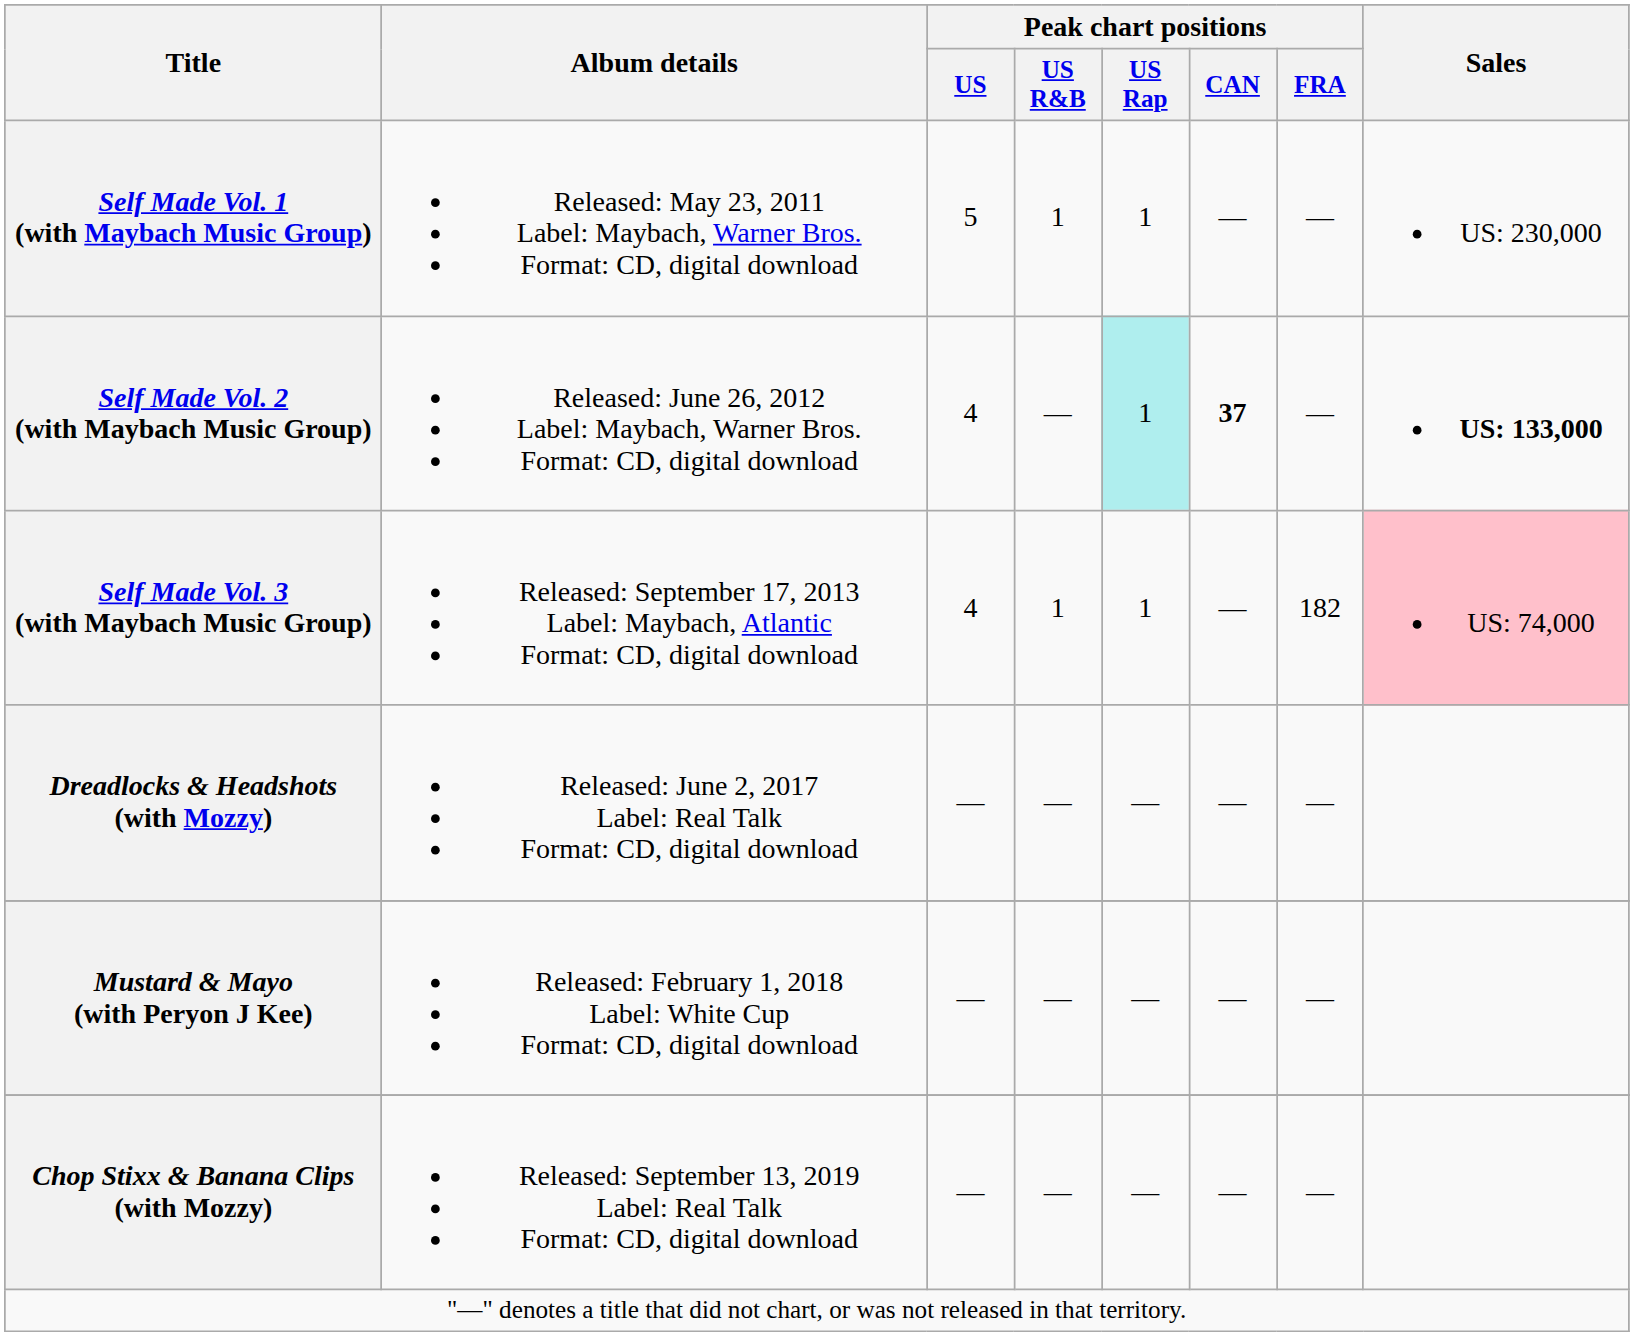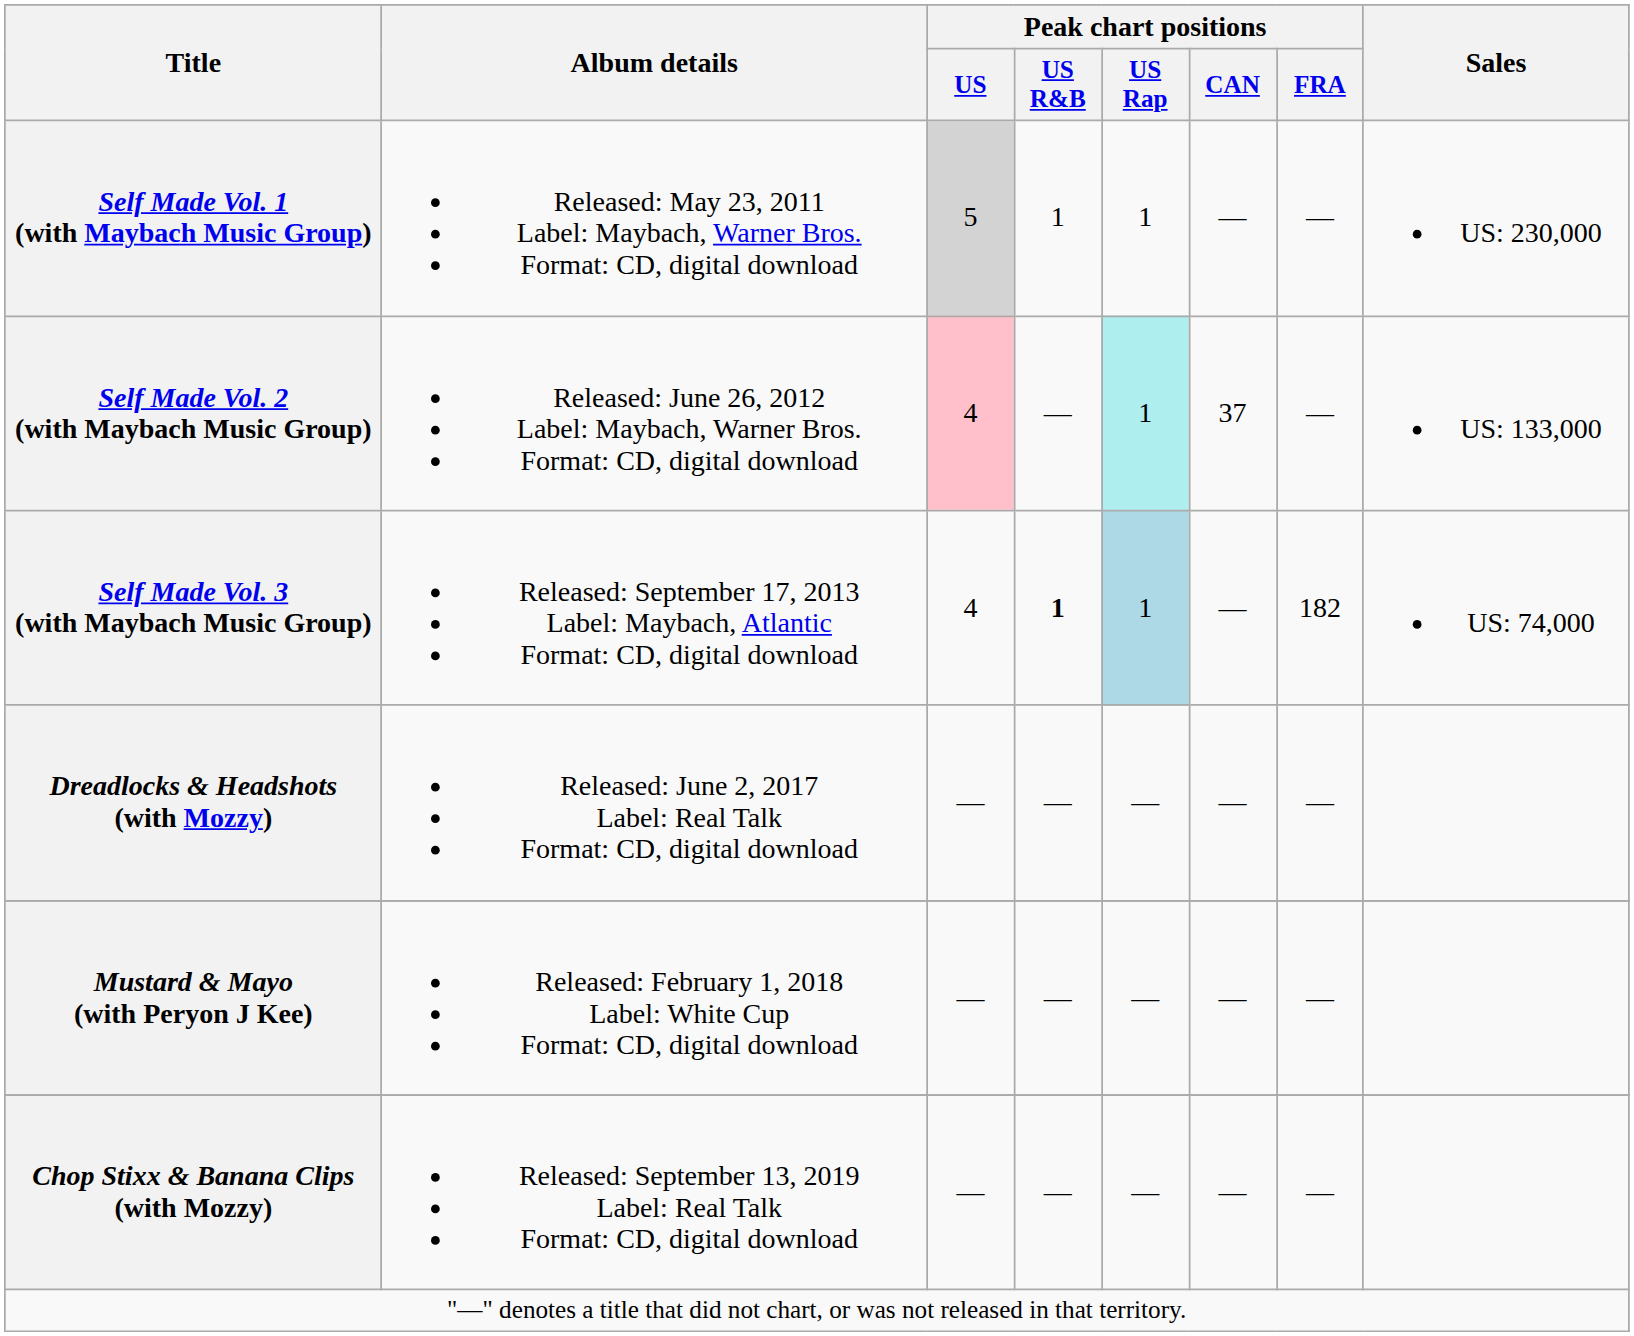(970, 217) no background -> (970, 217) lightgrey background
(970, 412) no background -> (970, 412) pink background
(1233, 412) bold -> (1233, 412) normal
(1496, 429) bold -> (1496, 429) normal
(1058, 607) normal -> (1058, 607) bold
(1145, 607) no background -> (1145, 607) lightblue background
(1496, 624) pink background -> (1496, 624) no background
